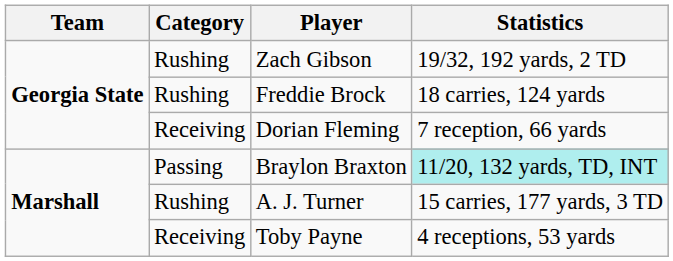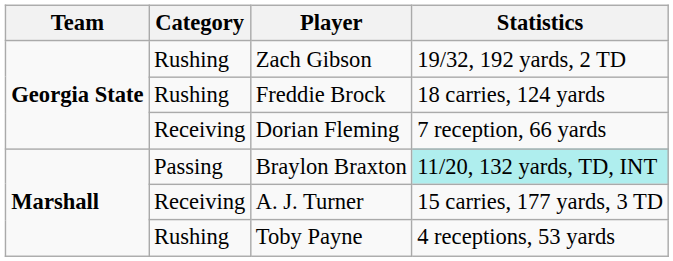(192, 201) Rushing -> (200, 201) Receiving
(200, 237) Receiving -> (192, 237) Rushing
